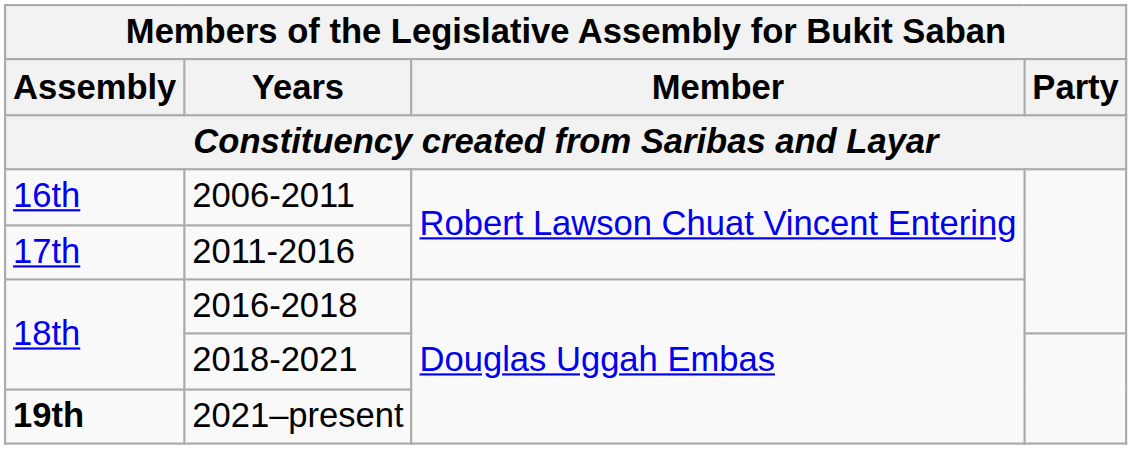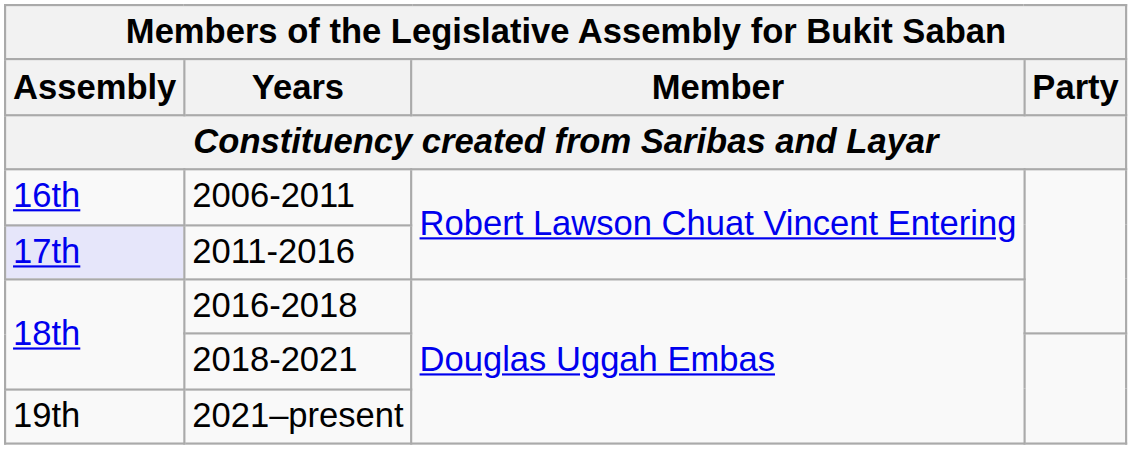(47, 251) no background -> (47, 251) lavender background
(49, 415) bold -> (47, 415) normal
